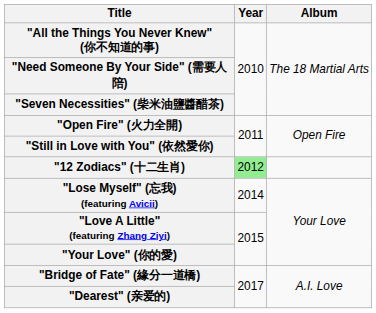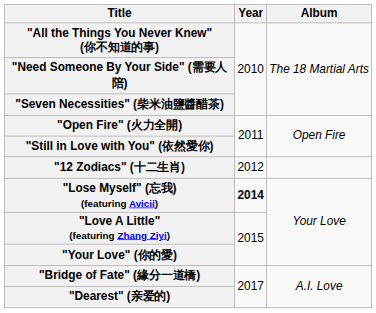(251, 167) lightgreen background -> (251, 167) no background
(251, 195) normal -> (251, 195) bold
